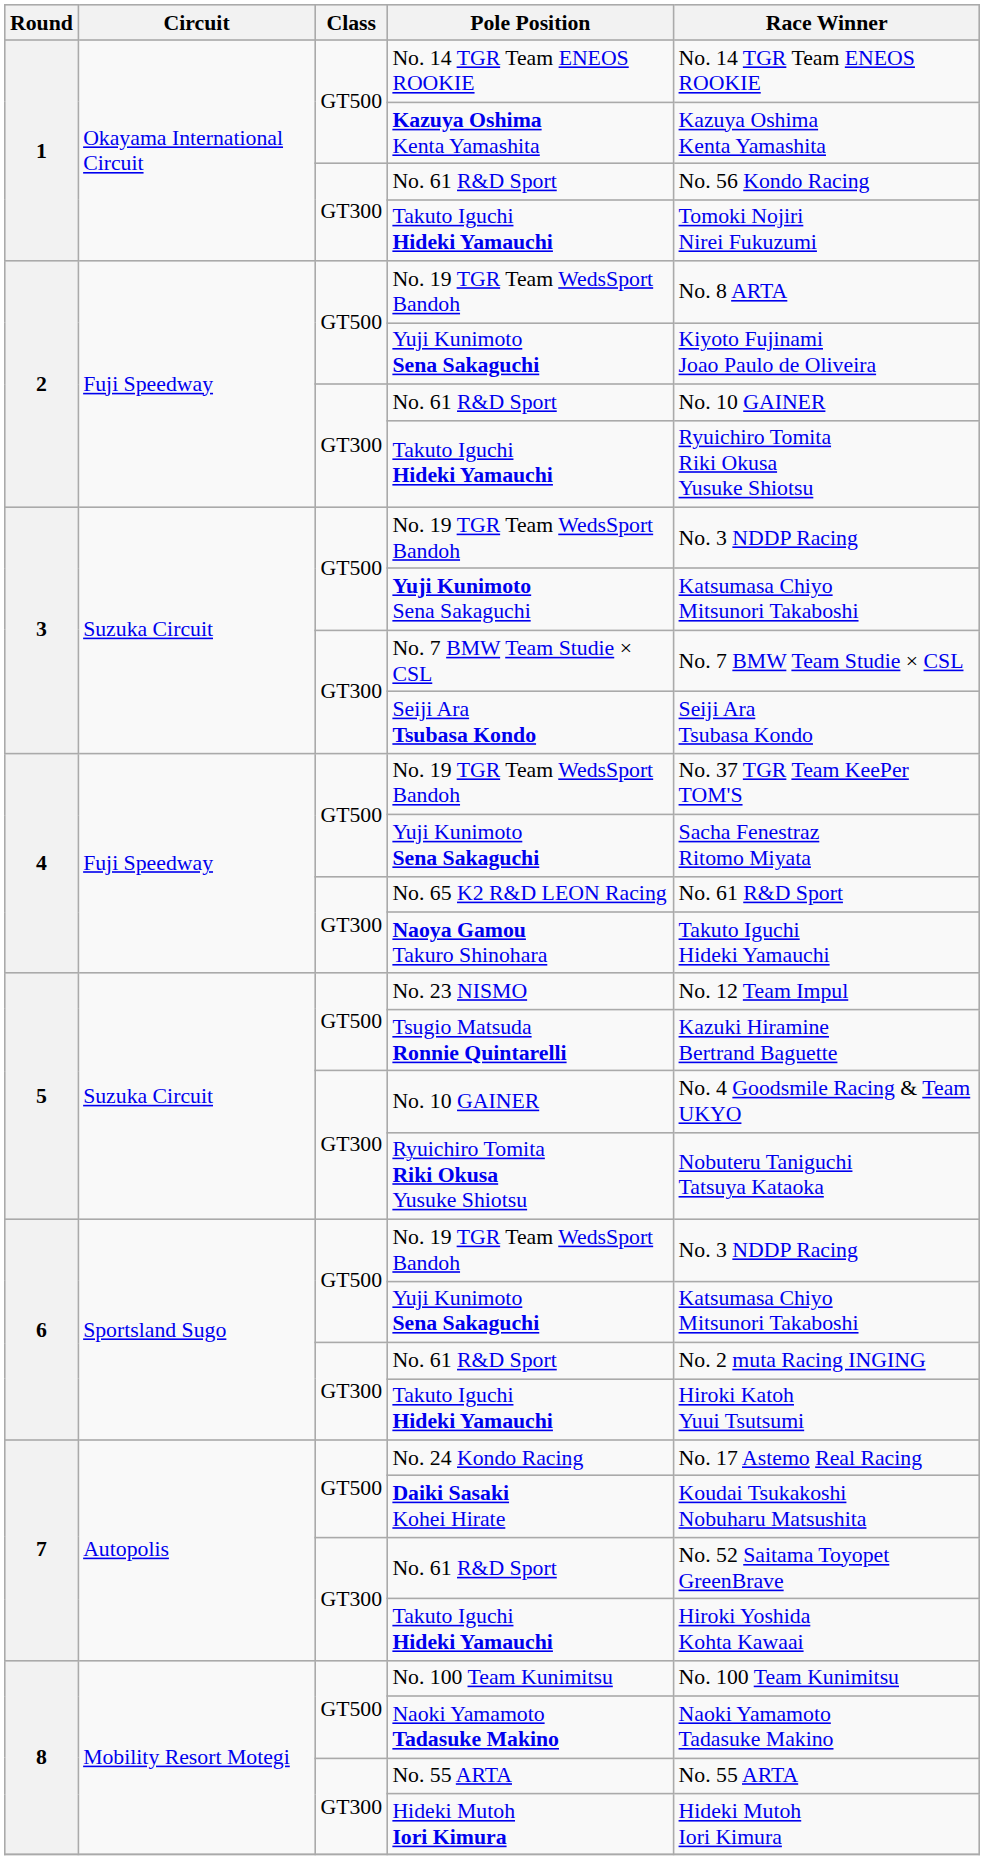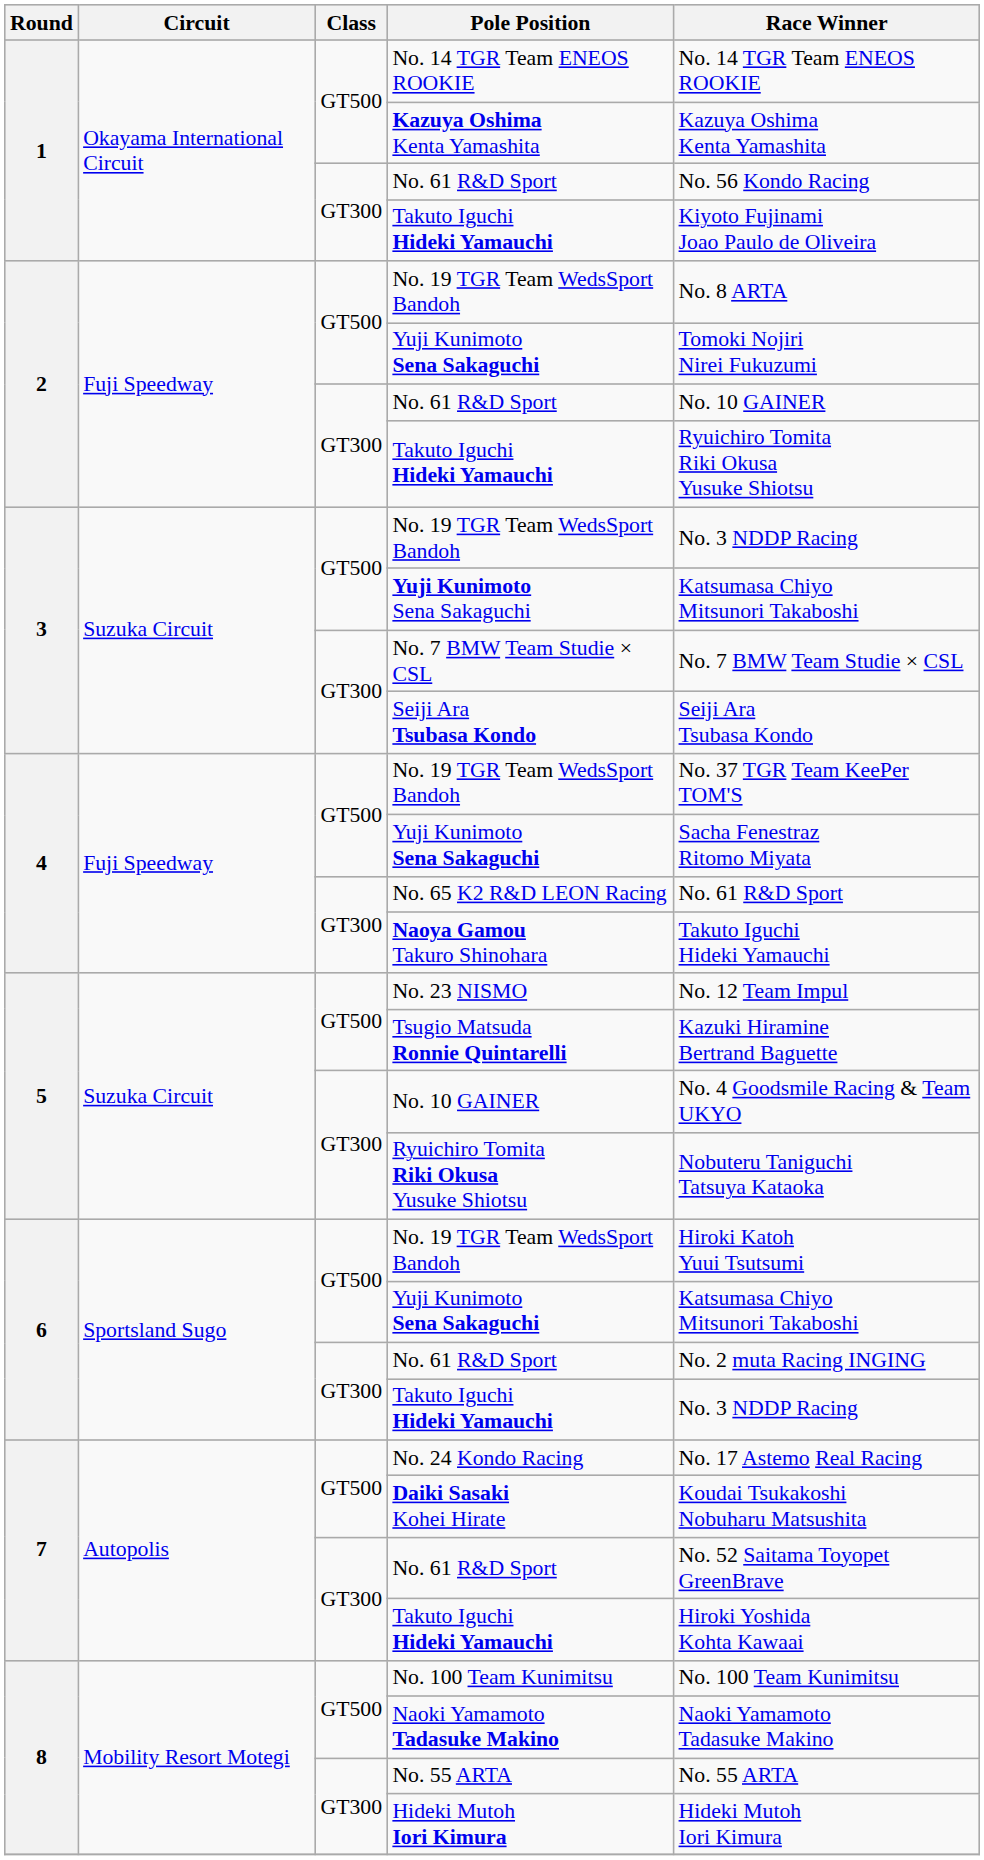(748, 229) Tomoki Nojiri Nirei Fukuzumi -> (777, 229) Kiyoto Fujinami Joao Paulo de Oliveira
(777, 352) Kiyoto Fujinami Joao Paulo de Oliveira -> (748, 352) Tomoki Nojiri Nirei Fukuzumi
(768, 1249) No. 3 NDDP Racing -> (741, 1249) Hiroki Katoh Yuui Tsutsumi
(741, 1408) Hiroki Katoh Yuui Tsutsumi -> (768, 1408) No. 3 NDDP Racing
